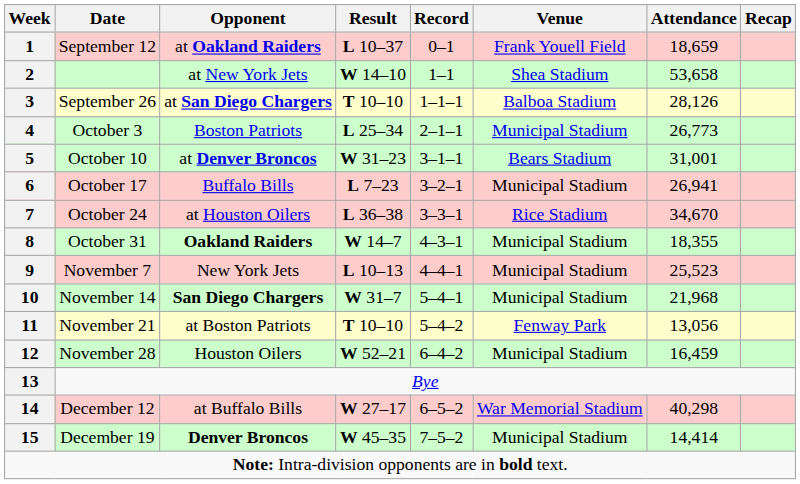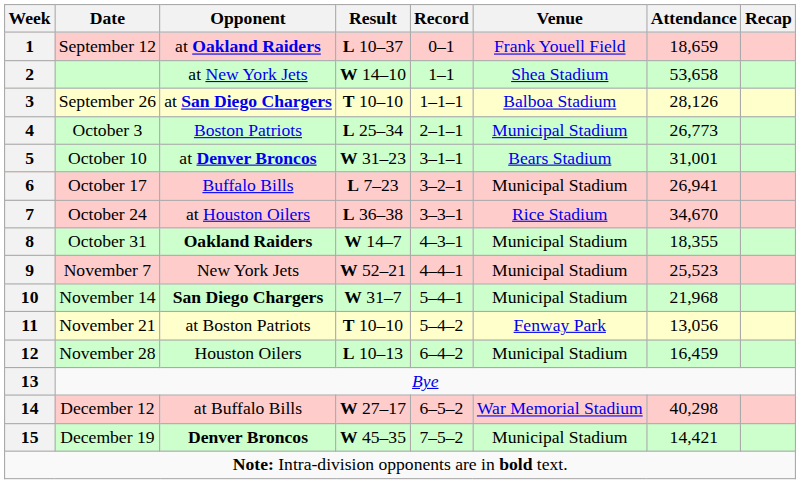(373, 269) L 10–13 -> (373, 269) W 52–21
(373, 353) W 52–21 -> (373, 353) L 10–13
(694, 437) 14,414 -> (694, 437) 14,421
